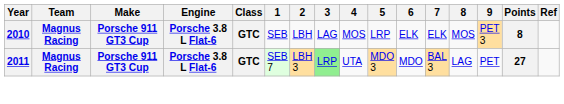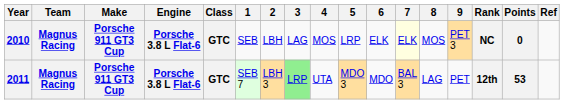+ column: (487, 12)
(437, 34) no background -> (407, 40) lightyellow background
(520, 34) 8 -> (520, 40) 0
(520, 62) 27 -> (520, 79) 53
